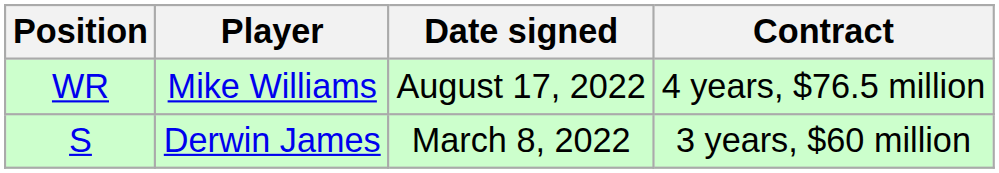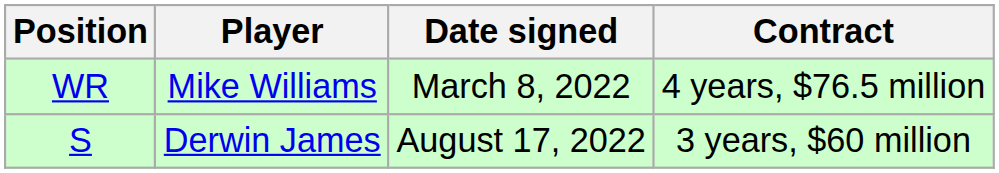(521, 85) August 17, 2022 -> (521, 85) March 8, 2022
(521, 140) March 8, 2022 -> (521, 140) August 17, 2022
